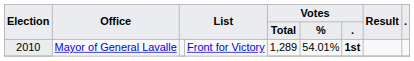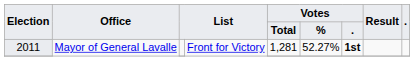(28, 48) 2010 -> (28, 48) 2011
(283, 48) 1,289 -> (283, 48) 1,281
(321, 48) 54.01% -> (321, 48) 52.27%
